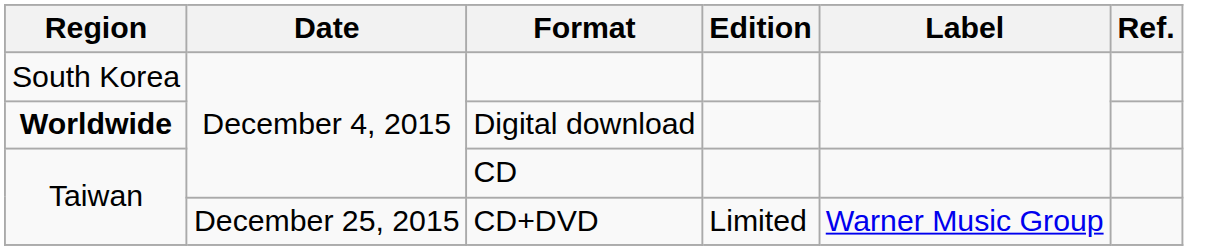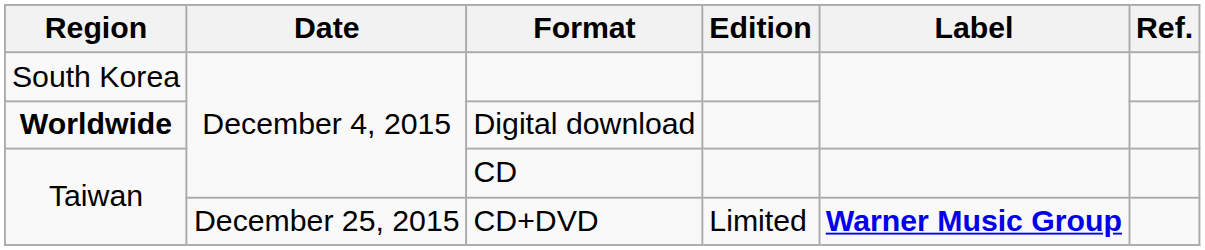(965, 220) normal -> (974, 220) bold
